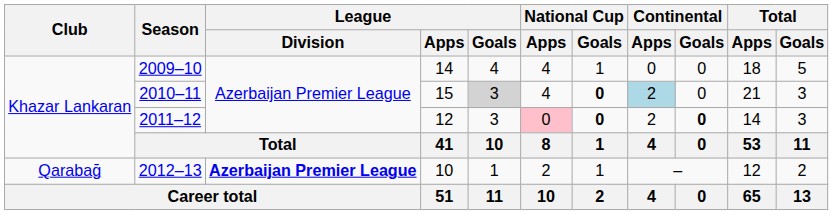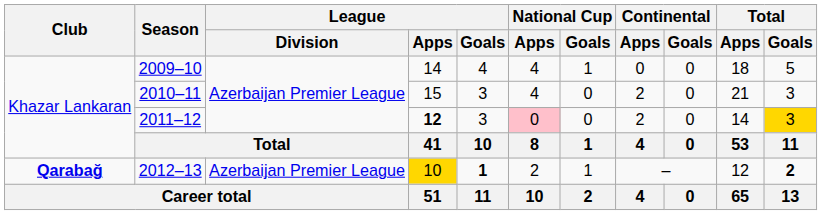(494, 94) lightgrey background -> (483, 94) no background
(600, 94) bold -> (588, 94) normal
(652, 94) lightblue background -> (640, 94) no background
(444, 119) normal -> (433, 119) bold
(600, 119) bold -> (588, 119) normal
(702, 119) bold -> (690, 119) normal
(802, 119) no background -> (790, 119) gold background
(70, 171) normal -> (70, 171) bold
(313, 171) bold -> (307, 171) normal
(444, 171) no background -> (433, 171) gold background
(494, 171) normal -> (483, 171) bold
(802, 171) normal -> (790, 171) bold
